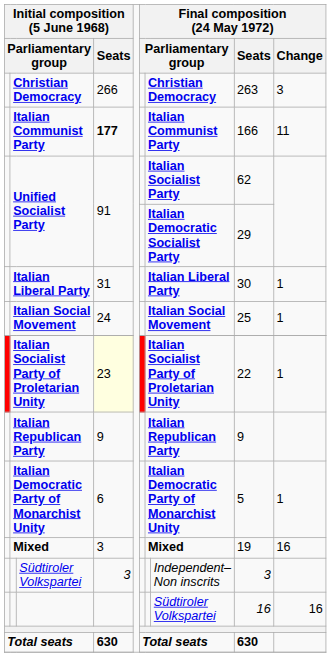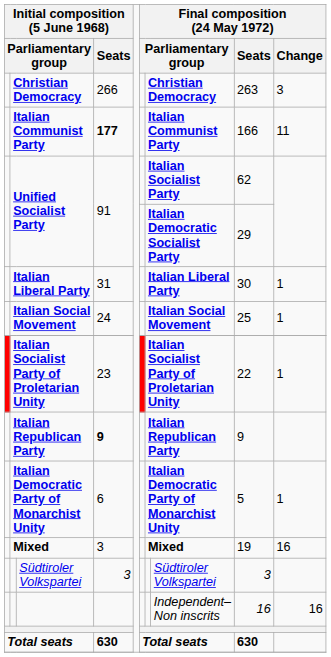(104, 373) lightyellow background -> (104, 373) no background
(100, 436) normal -> (100, 436) bold
(192, 575) Independent–Non inscrits -> (185, 575) Südtiroler Volkspartei
(185, 609) Südtiroler Volkspartei -> (192, 609) Independent–Non inscrits
